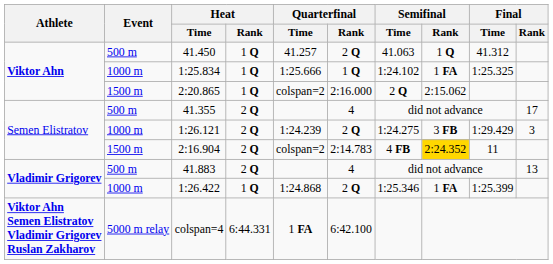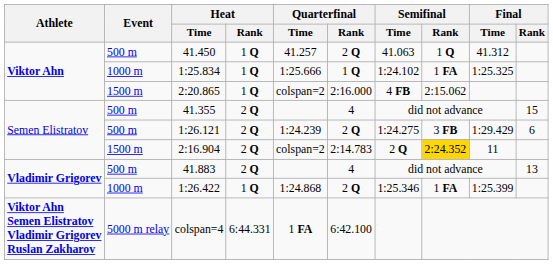(398, 91) 2 Q -> (398, 91) 4 FB
(532, 110) 17 -> (532, 110) 15
(125, 130) 1000 m -> (122, 130) 500 m
(532, 130) 3 -> (532, 130) 6
(398, 149) 4 FB -> (398, 149) 2 Q
